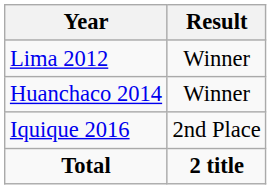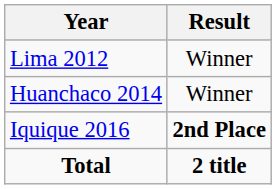(217, 129) normal -> (219, 129) bold
